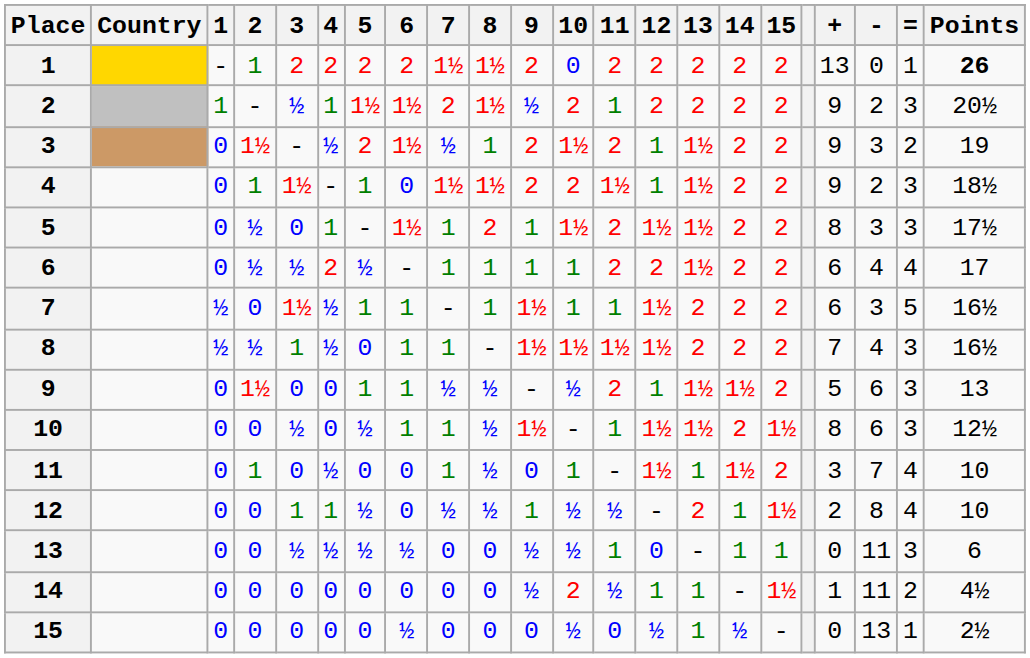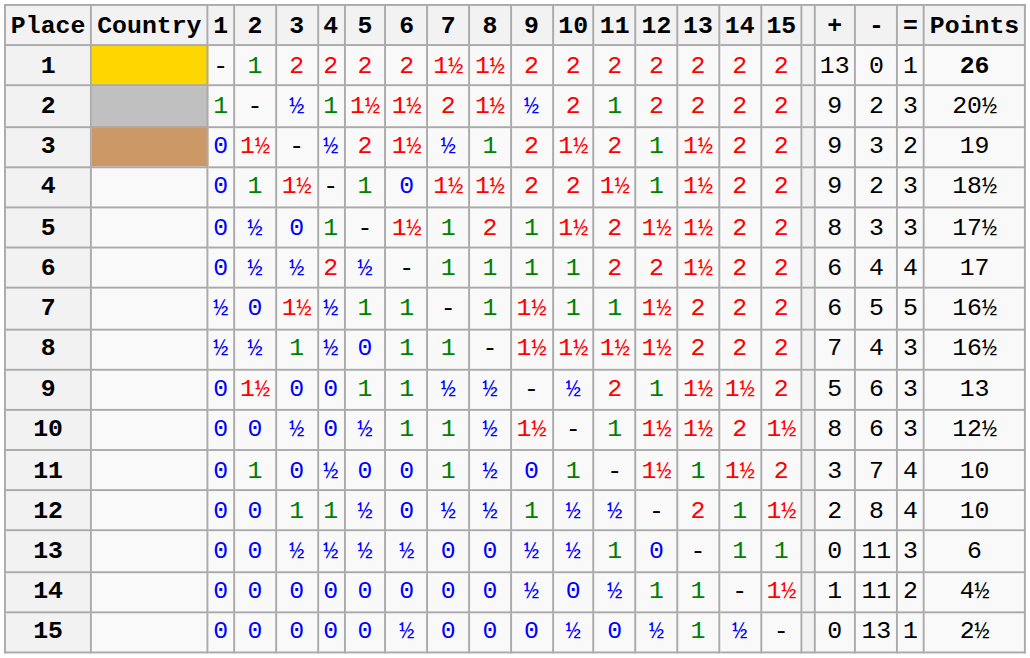(573, 66) 0 -> (573, 66) 2
(876, 308) 3 -> (876, 308) 5
(573, 592) 2 -> (573, 592) 0
